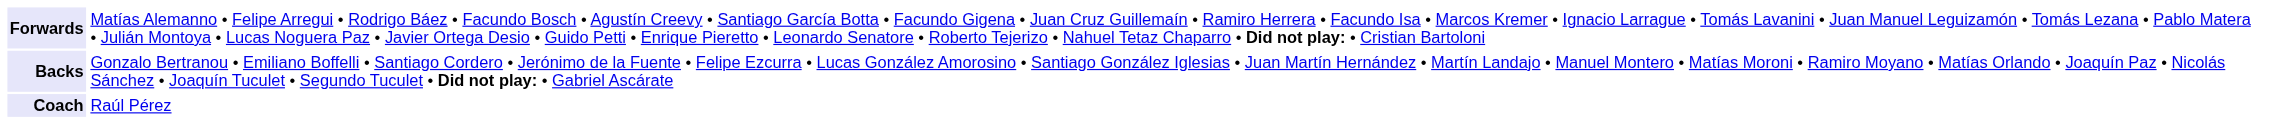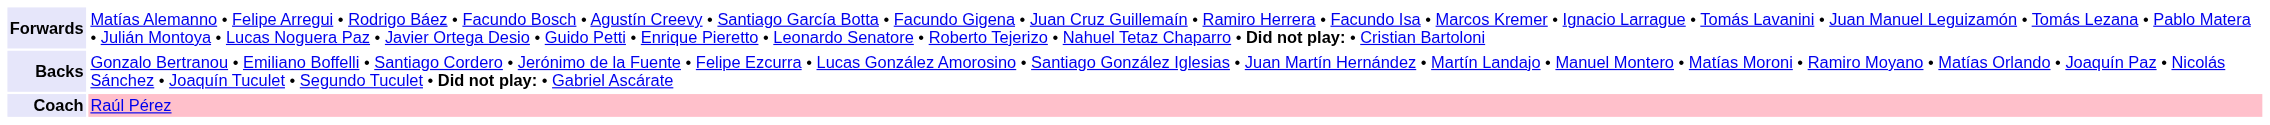(131, 105) no background -> (131, 105) pink background
